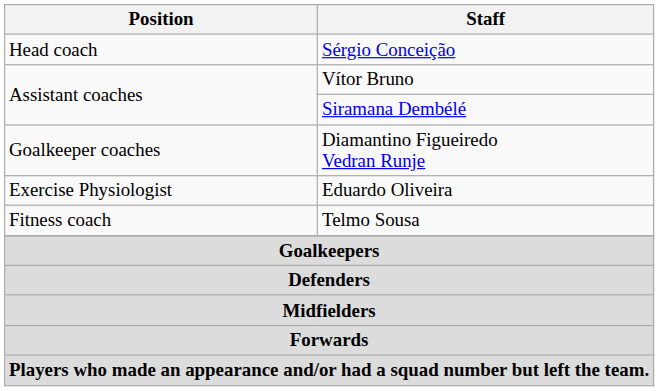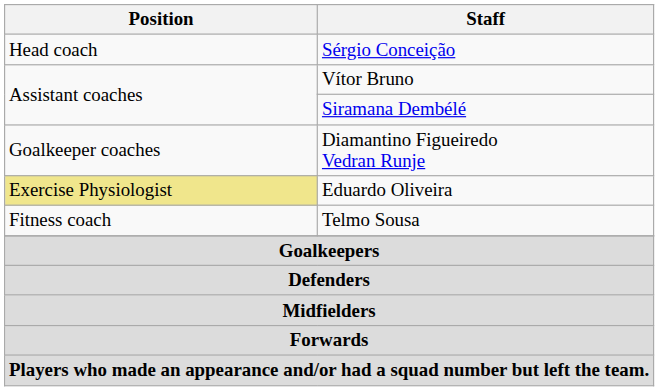(90, 190) no background -> (90, 190) khaki background
